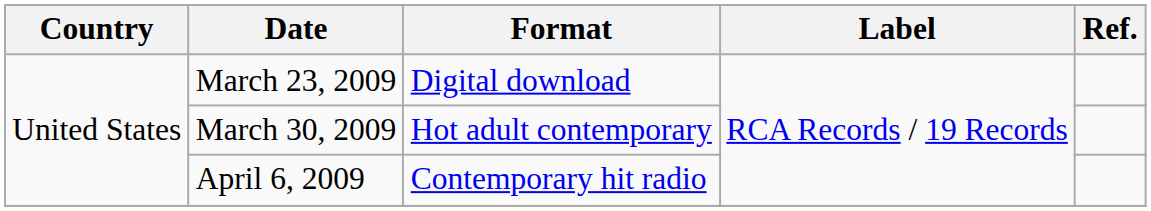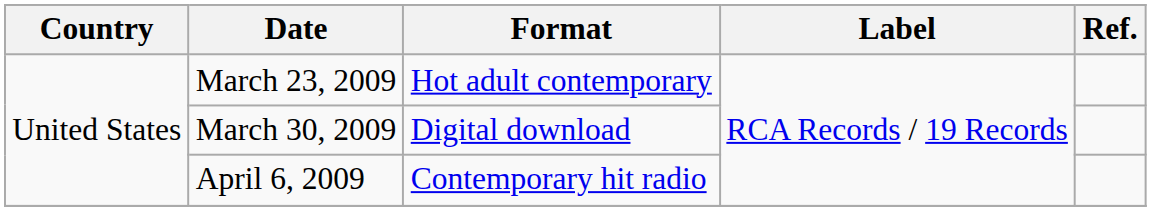(521, 79) Digital download -> (561, 79) Hot adult contemporary
(561, 129) Hot adult contemporary -> (521, 129) Digital download
